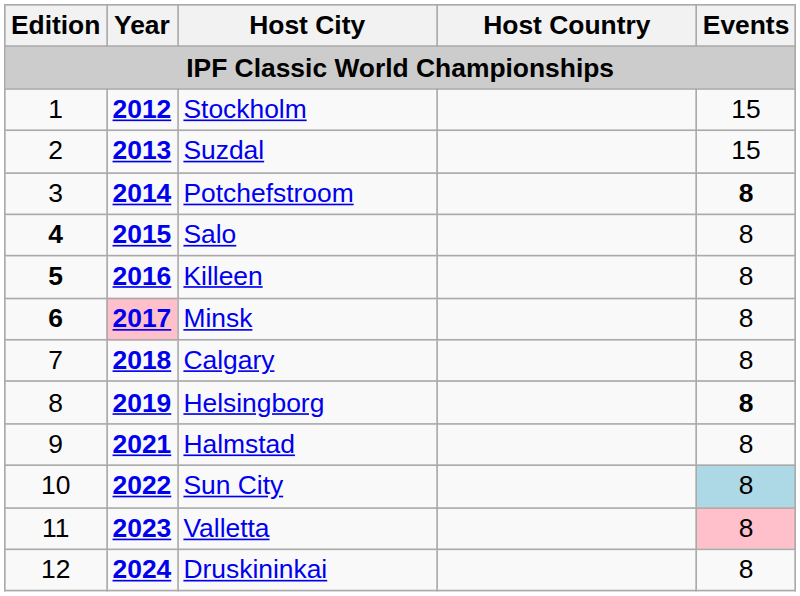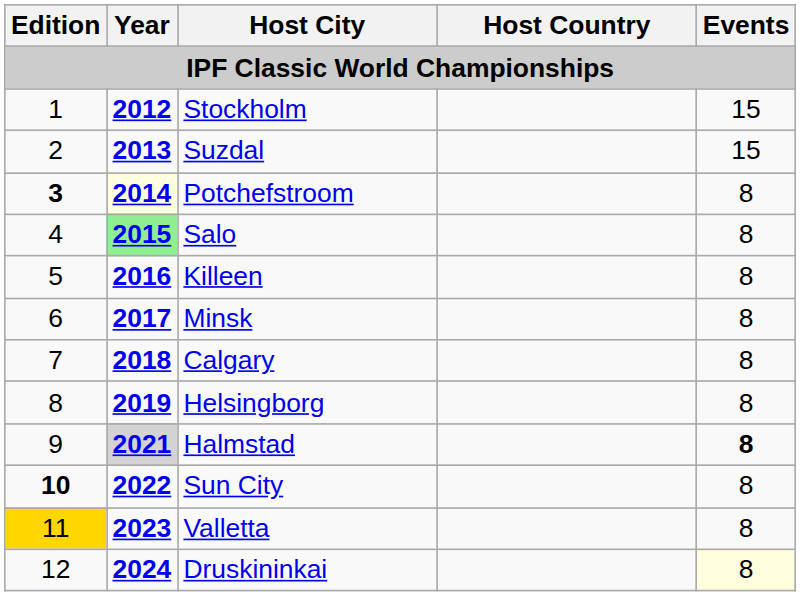(56, 192) normal -> (56, 192) bold
(142, 192) no background -> (142, 192) lightyellow background
(746, 192) bold -> (746, 192) normal
(56, 234) bold -> (56, 234) normal
(142, 234) no background -> (142, 234) lightgreen background
(56, 276) bold -> (56, 276) normal
(56, 318) bold -> (56, 318) normal
(142, 318) pink background -> (142, 318) no background
(746, 402) bold -> (746, 402) normal
(142, 444) no background -> (142, 444) lightgrey background
(746, 444) normal -> (746, 444) bold
(56, 485) normal -> (56, 485) bold
(746, 485) lightblue background -> (746, 485) no background
(56, 527) no background -> (56, 527) gold background
(746, 527) pink background -> (746, 527) no background
(746, 569) no background -> (746, 569) lightyellow background
